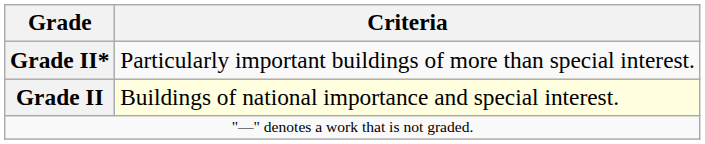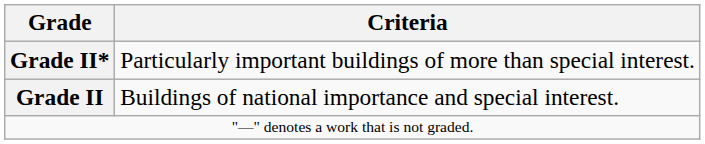(370, 97) lightyellow background -> (370, 97) no background
